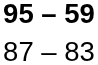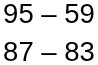(49, 14) bold -> (49, 14) normal
